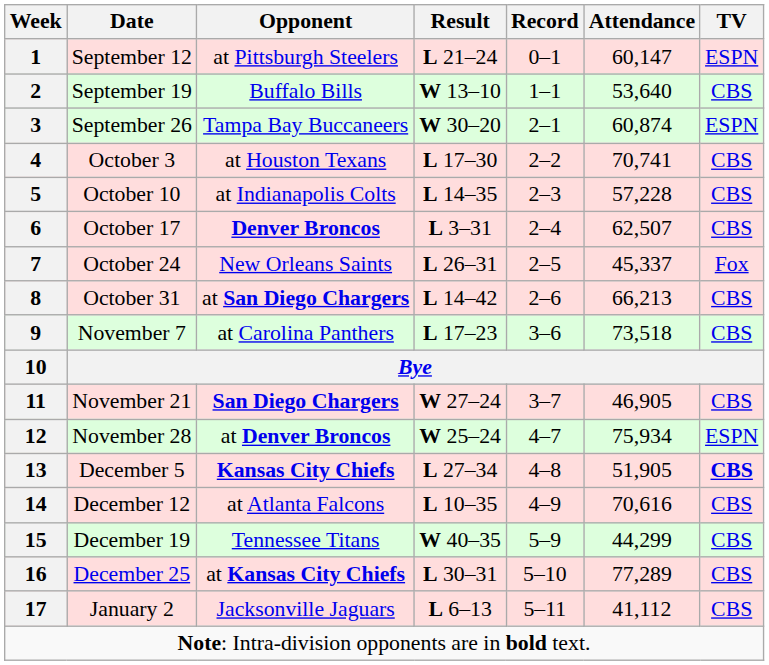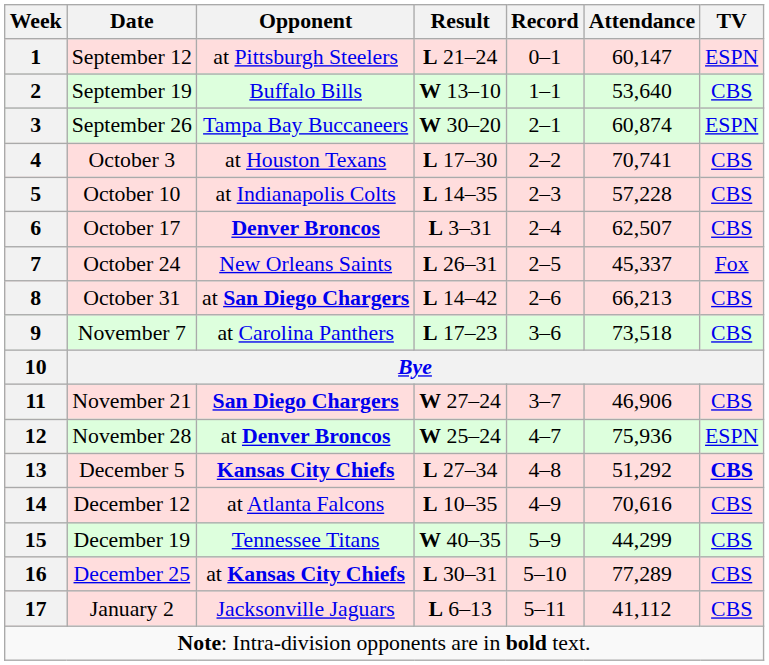(642, 401) 46,905 -> (642, 401) 46,906
(642, 435) 75,934 -> (642, 435) 75,936
(642, 470) 51,905 -> (642, 470) 51,292
